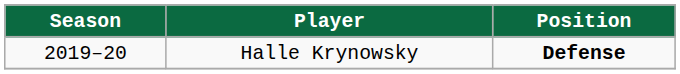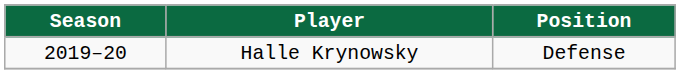(584, 53) bold -> (584, 53) normal
